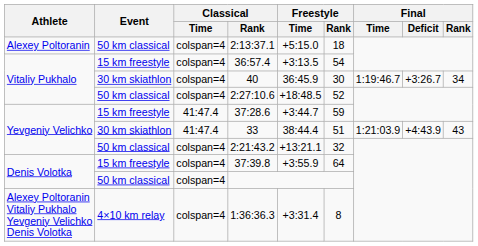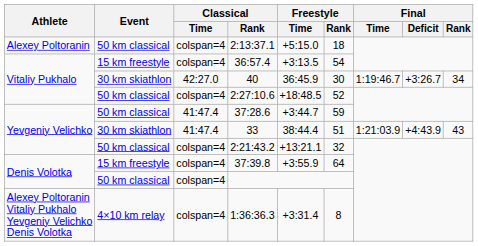(201, 80) colspan=4 -> (201, 80) 42:27.0
(133, 113) 15 km freestyle -> (133, 113) 50 km classical
